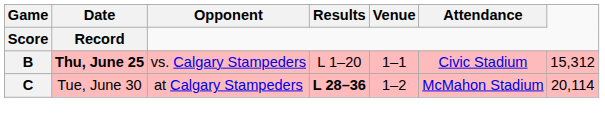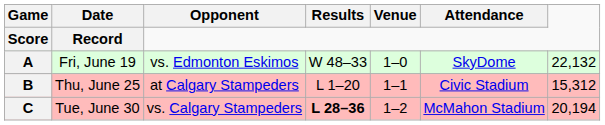+ row: (28, 62)
(99, 62) bold -> (97, 85) normal
(228, 62) vs. Calgary Stampeders -> (224, 85) at Calgary Stampeders
(228, 85) at Calgary Stampeders -> (224, 108) vs. Calgary Stampeders
(573, 85) 20,114 -> (574, 108) 20,194
